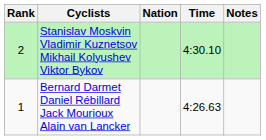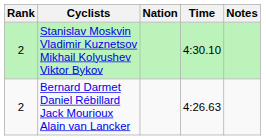(21, 107) 1 -> (21, 107) 2
